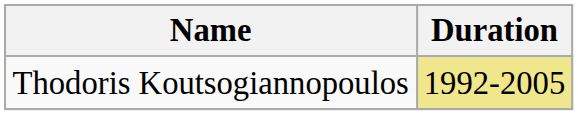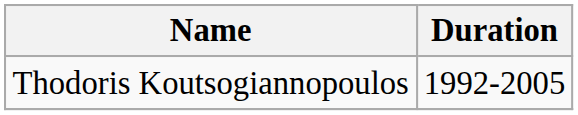(495, 82) khaki background -> (495, 82) no background
